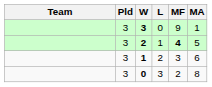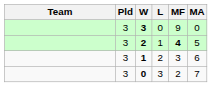(197, 27) 1 -> (197, 27) 0
(197, 74) 8 -> (197, 74) 7
